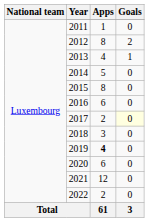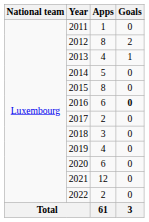(130, 103) normal -> (130, 103) bold
(130, 118) lightyellow background -> (130, 118) no background
(103, 149) bold -> (103, 149) normal
